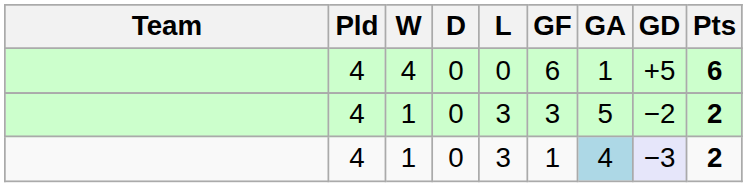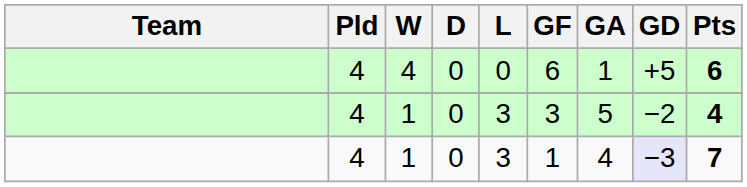(715, 114) 2 -> (715, 114) 4
(605, 158) lightblue background -> (605, 158) no background
(715, 158) 2 -> (715, 158) 7
